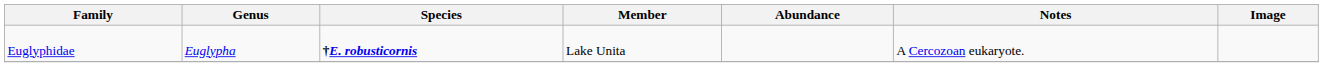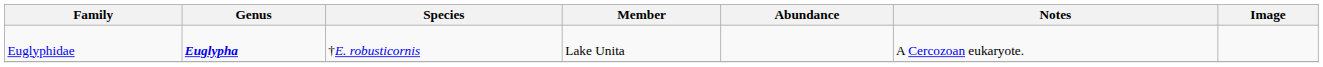(210, 51) normal -> (211, 51) bold
(370, 51) bold -> (374, 51) normal
